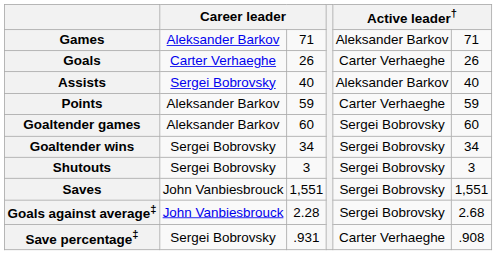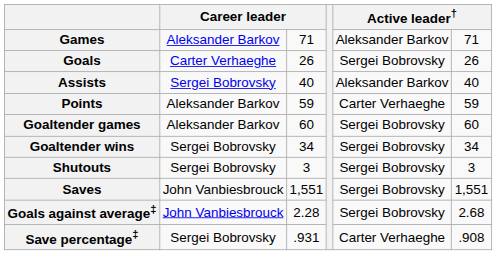(392, 61) Carter Verhaeghe -> (392, 61) Sergei Bobrovsky
